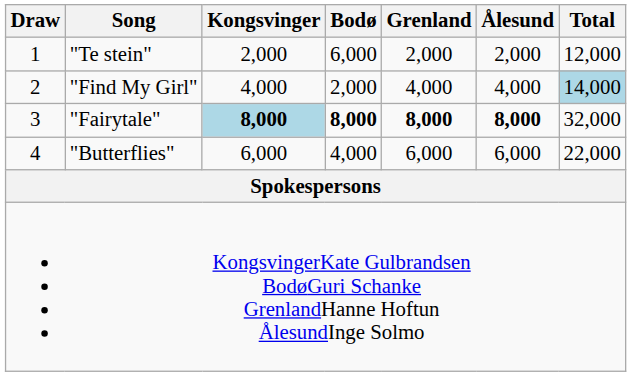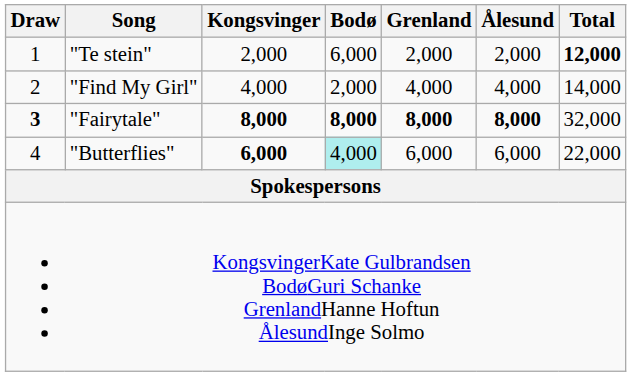(592, 53) normal -> (592, 53) bold
(592, 86) lightblue background -> (592, 86) no background
(35, 119) normal -> (35, 119) bold
(264, 119) lightblue background -> (264, 119) no background
(264, 152) normal -> (264, 152) bold
(353, 152) no background -> (353, 152) paleturquoise background
